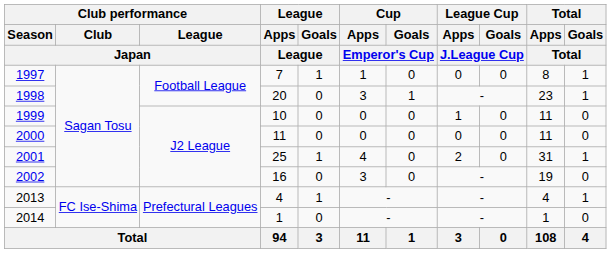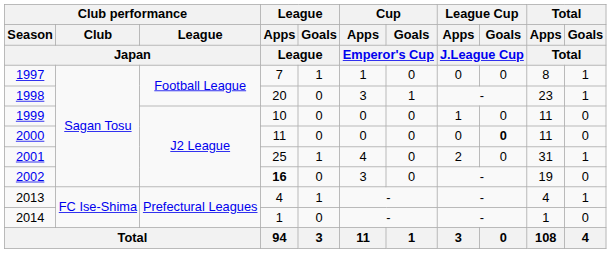(503, 136) normal -> (503, 136) bold
(279, 177) normal -> (279, 177) bold
